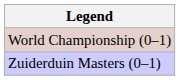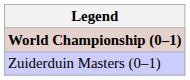(90, 39) normal -> (95, 39) bold
